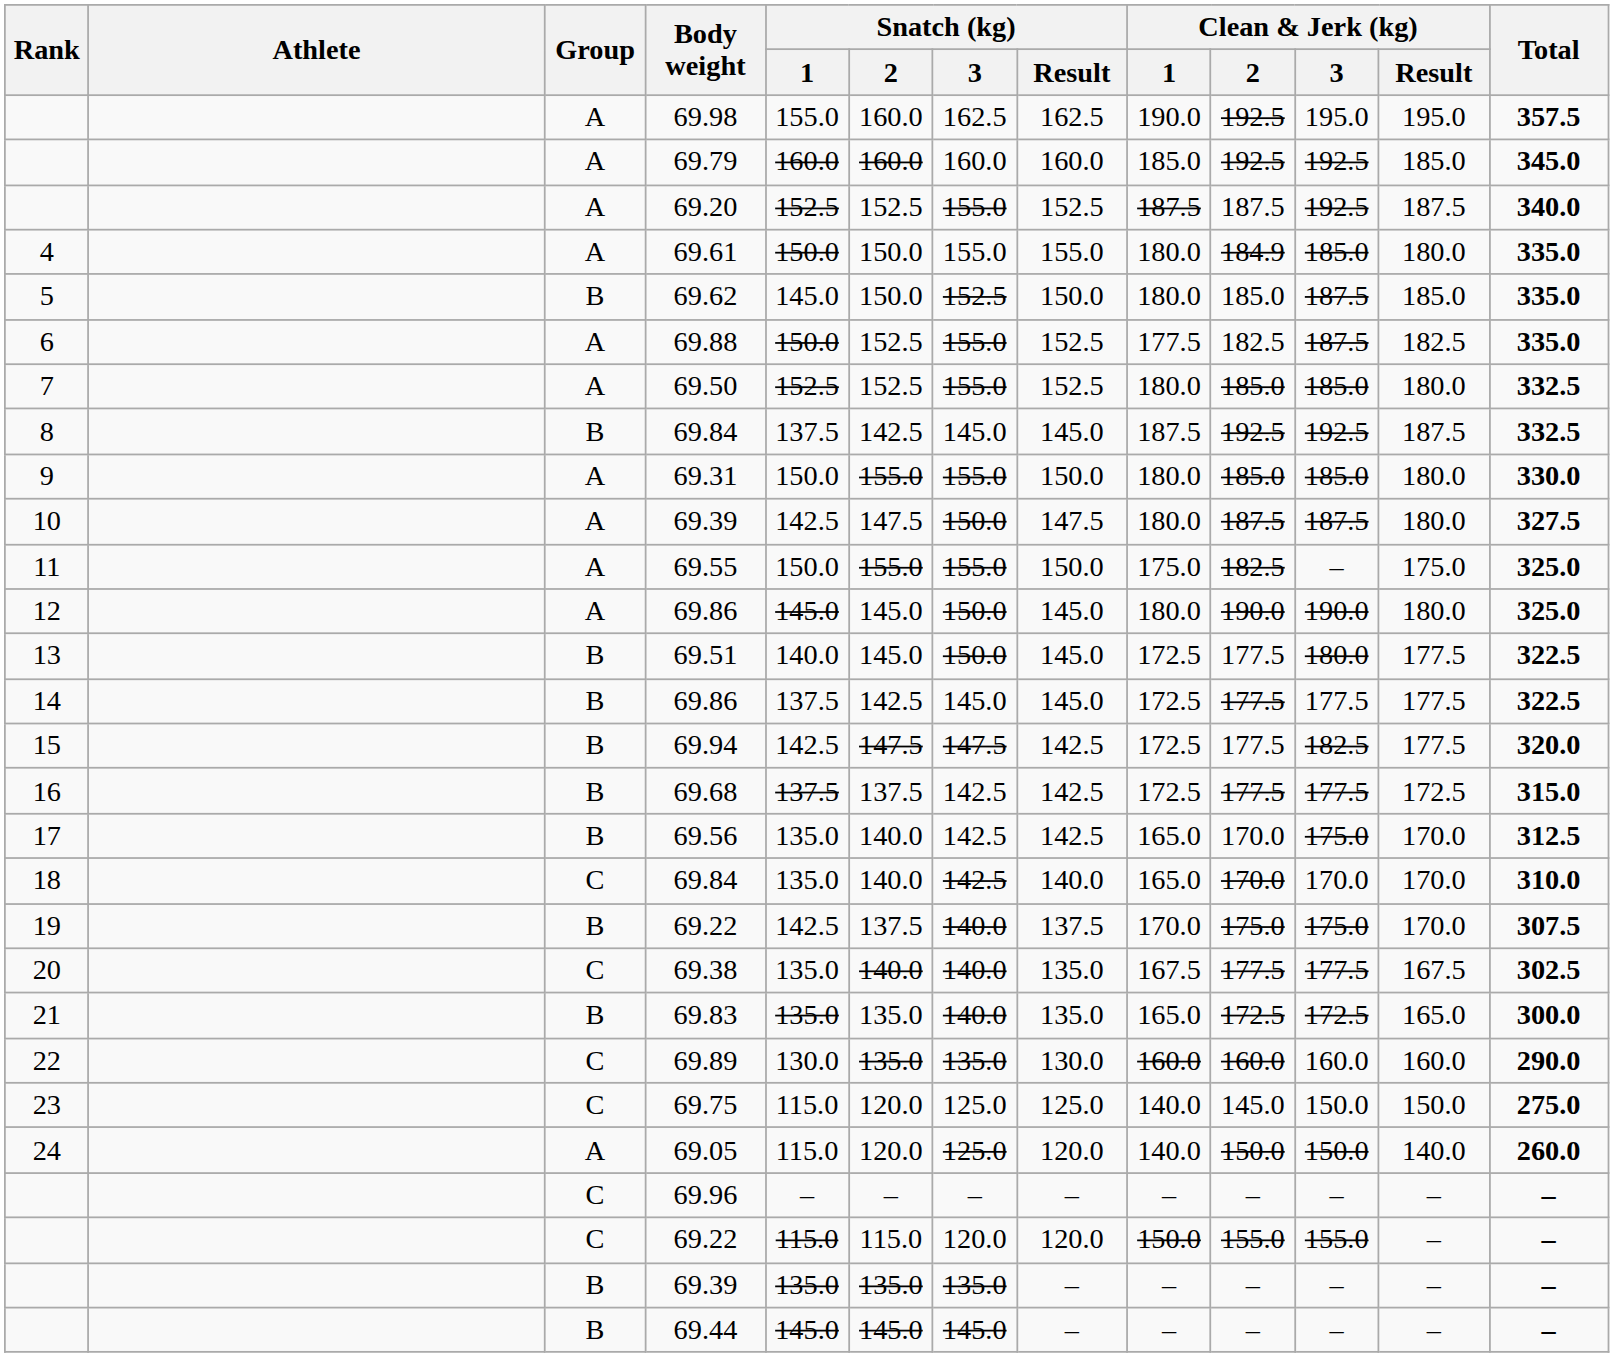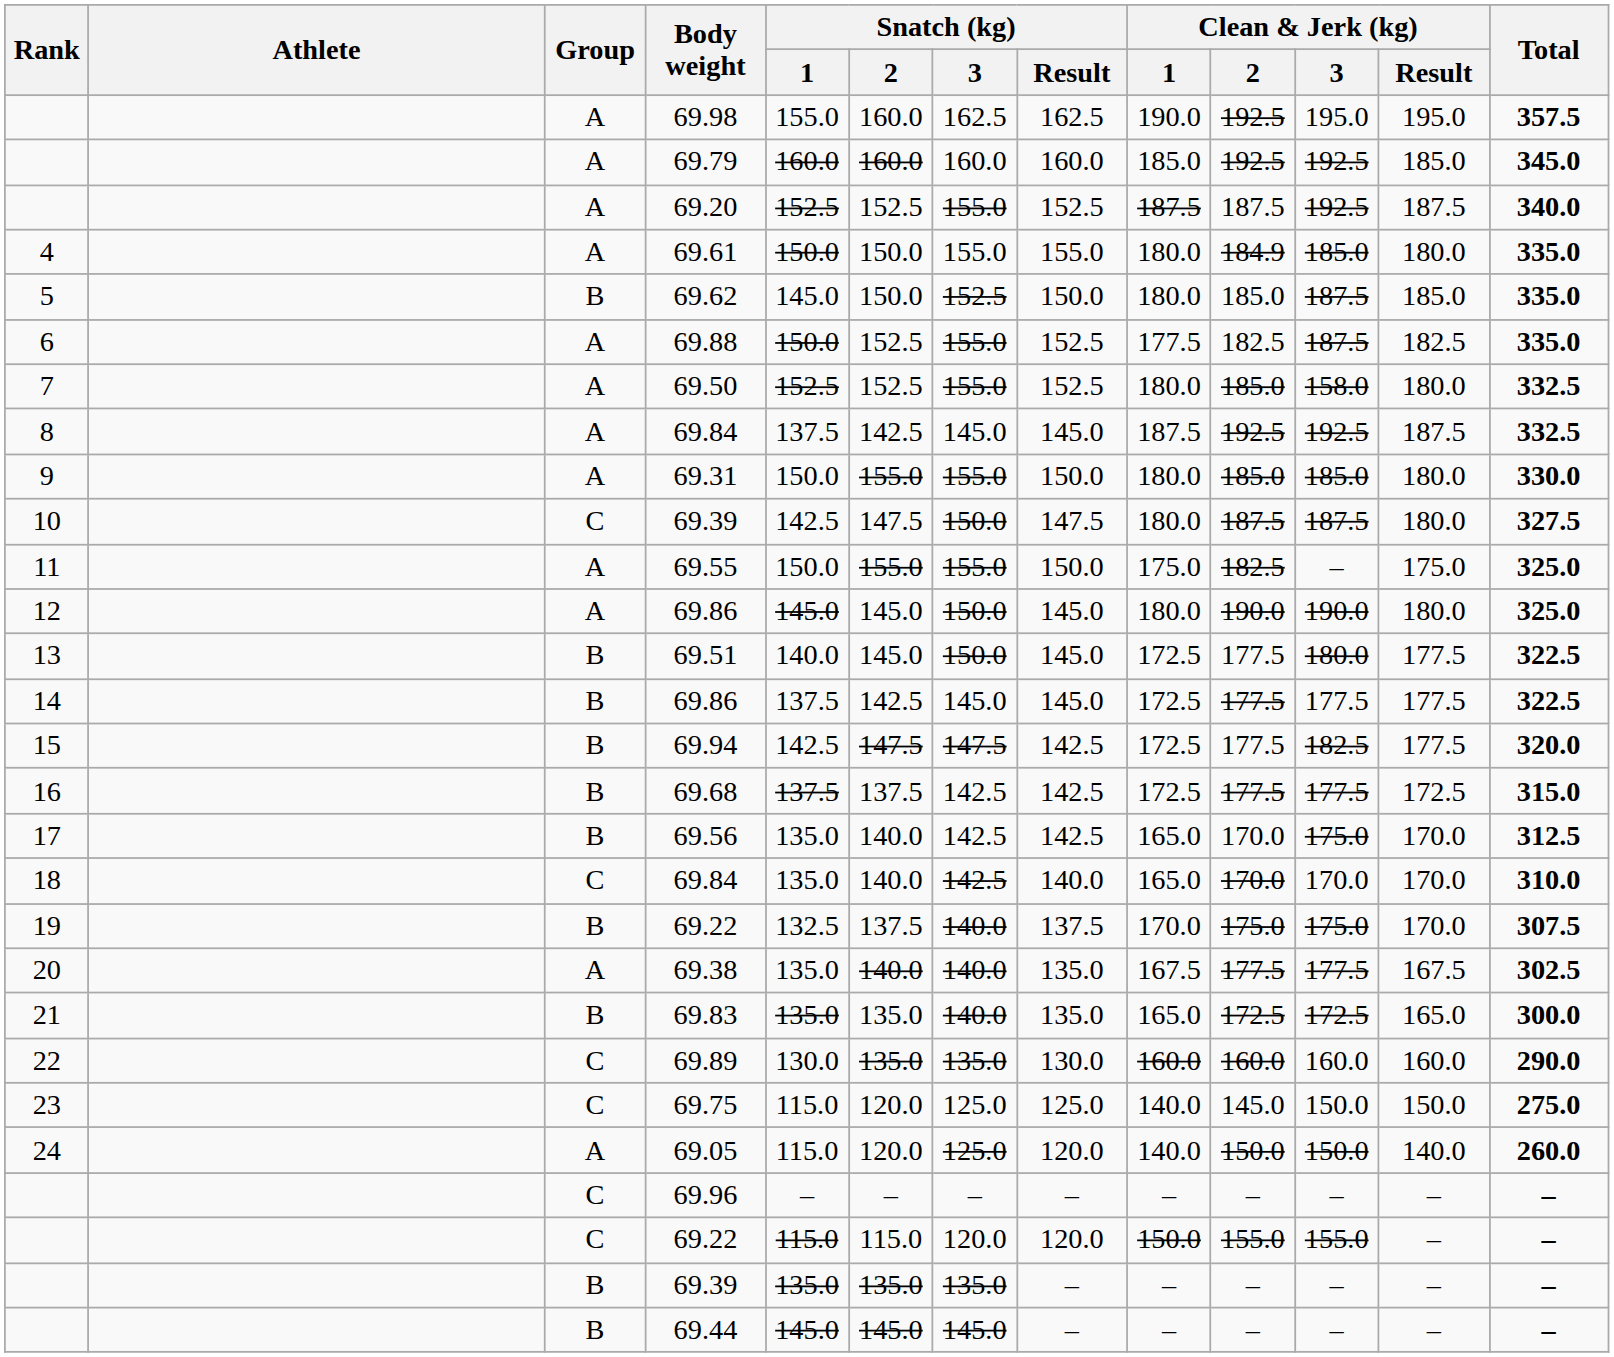(1337, 386) 185.0 -> (1337, 386) 158.0
(595, 431) B -> (595, 431) A
(595, 521) A -> (595, 521) C
(807, 925) 142.5 -> (807, 925) 132.5
(595, 970) C -> (595, 970) A
